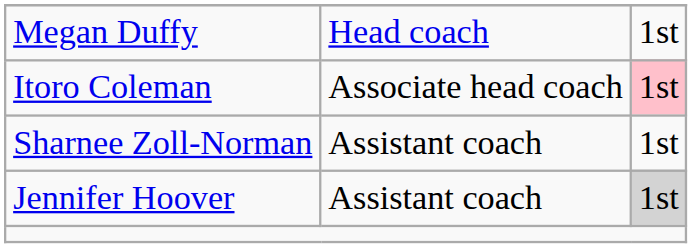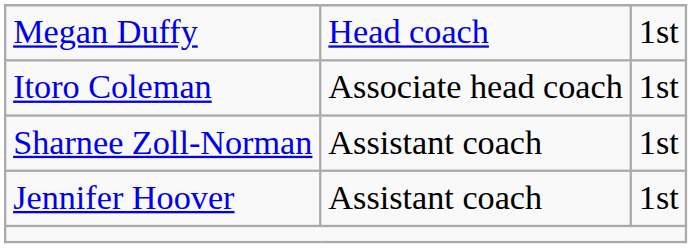(659, 86) pink background -> (659, 86) no background
(659, 197) lightgrey background -> (659, 197) no background
